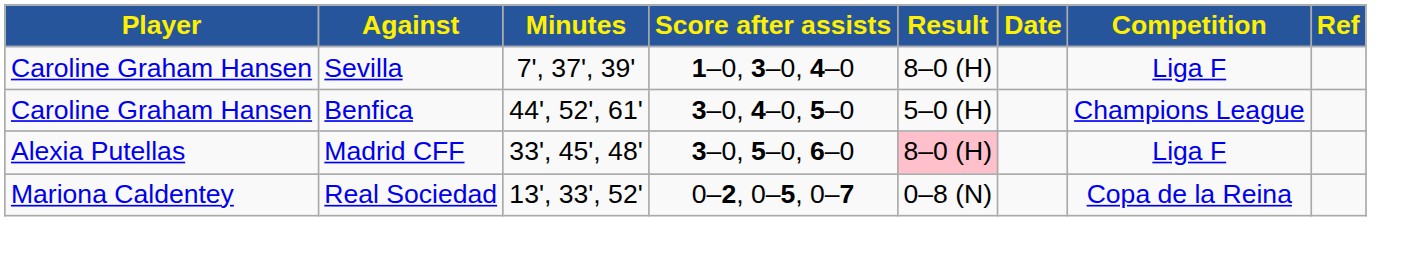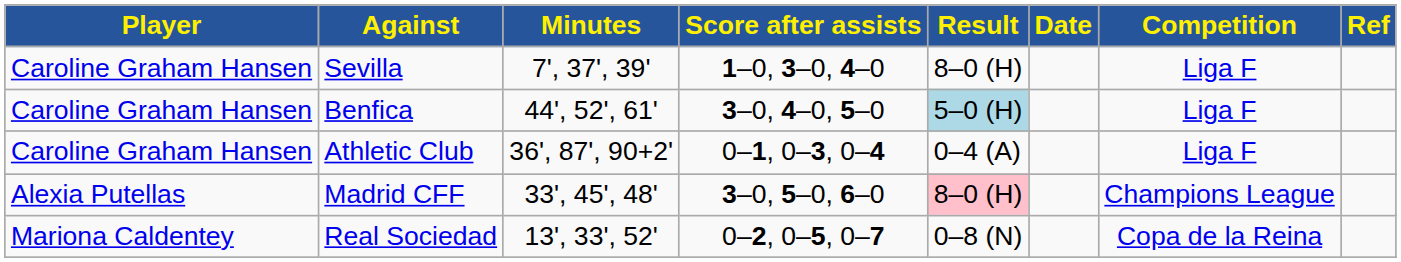(948, 109) no background -> (978, 109) lightblue background
(1189, 109) Champions League -> (1220, 109) Liga F
+ row: (399, 151)
(1189, 151) Liga F -> (1220, 194) Champions League
